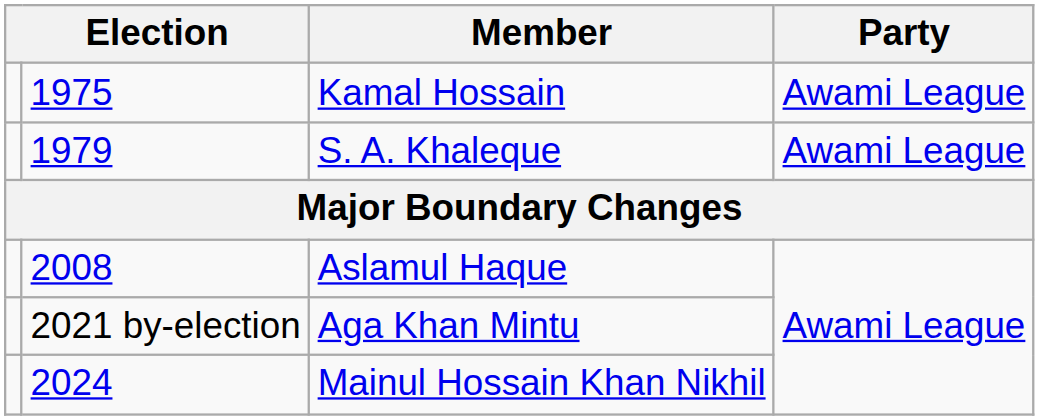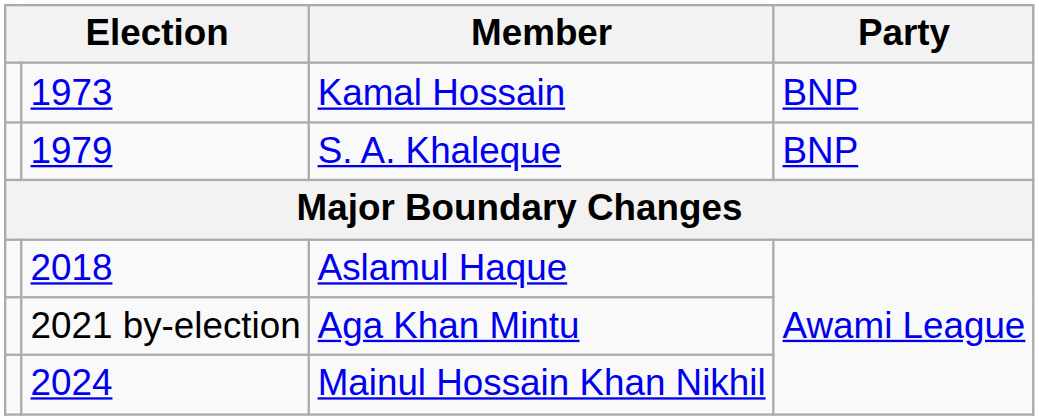(72, 92) 1975 -> (72, 92) 1973
(904, 92) Awami League -> (820, 92) BNP
(904, 150) Awami League -> (820, 150) BNP
(72, 267) 2008 -> (72, 267) 2018
